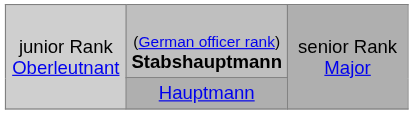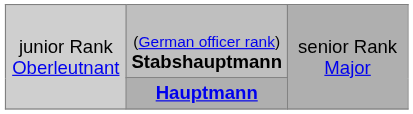(207, 93) normal -> (207, 93) bold
